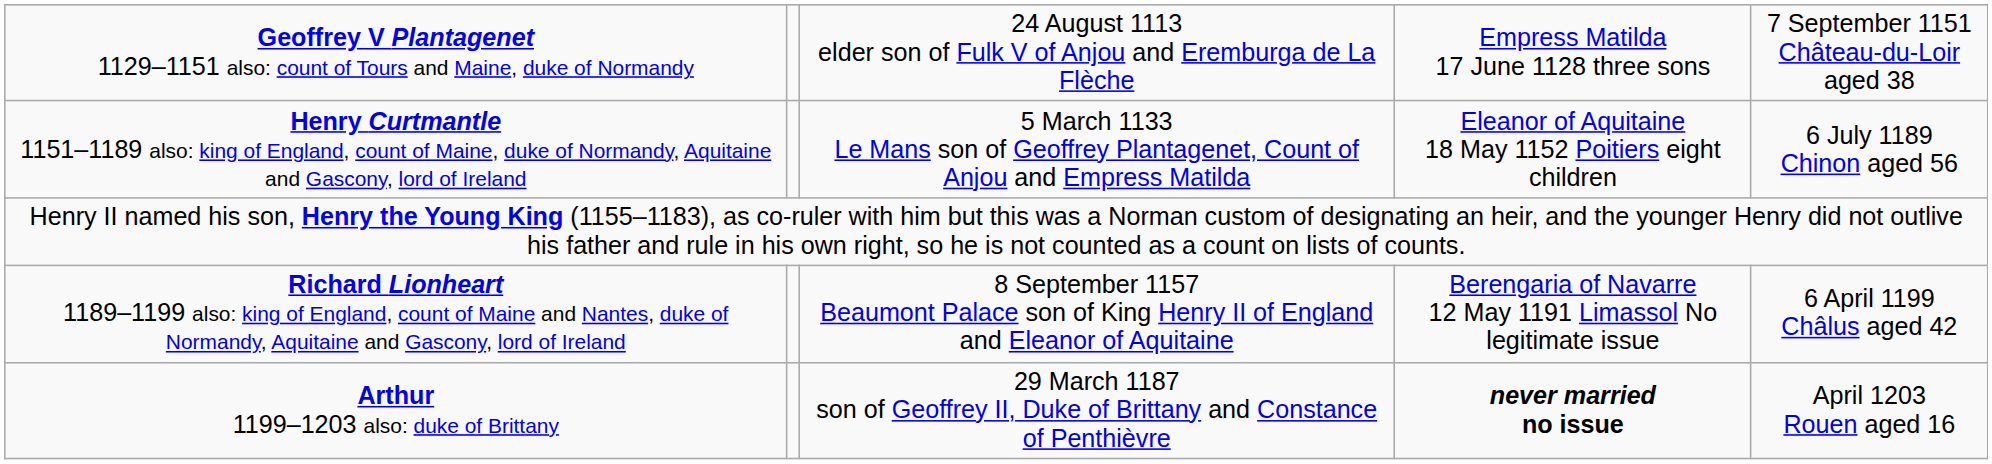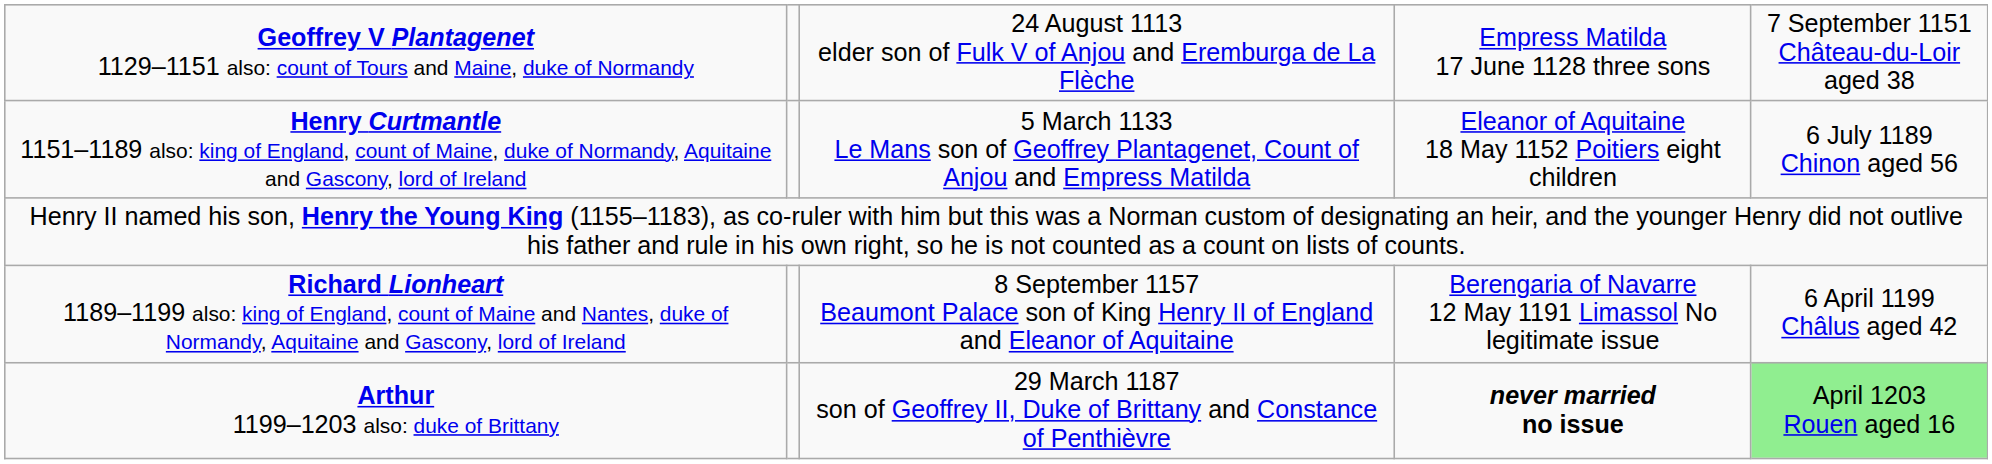(1869, 409) no background -> (1869, 409) lightgreen background
